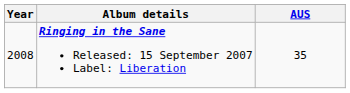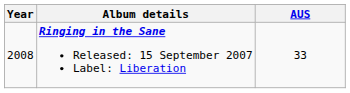(300, 55) 35 -> (300, 55) 33
